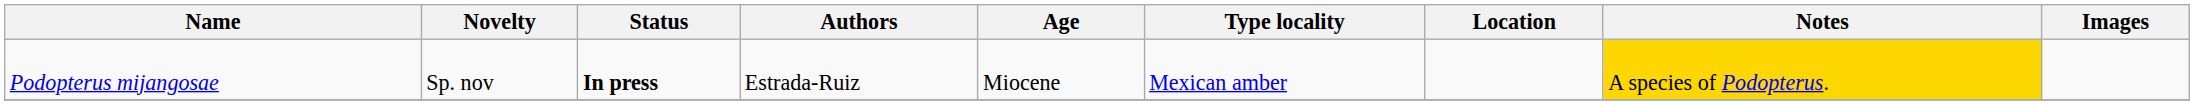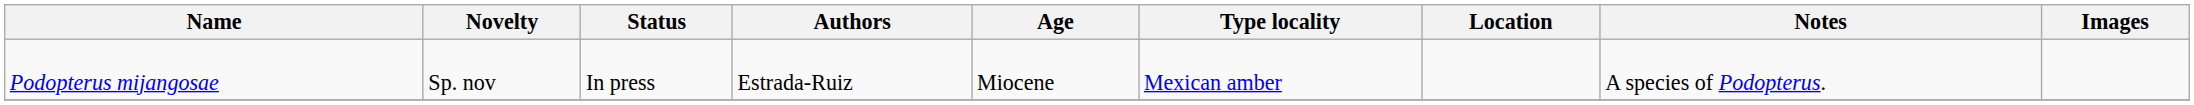(621, 81) bold -> (621, 81) normal
(1719, 81) gold background -> (1716, 81) no background
